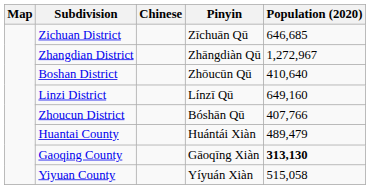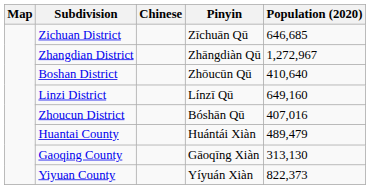(287, 114) 407,766 -> (287, 114) 407,016
(287, 154) bold -> (287, 154) normal
(287, 174) 515,058 -> (287, 174) 822,373
